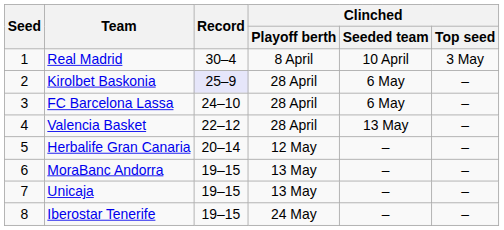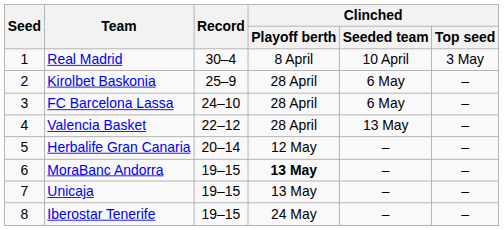(221, 81) lavender background -> (221, 81) no background
(294, 170) normal -> (294, 170) bold
